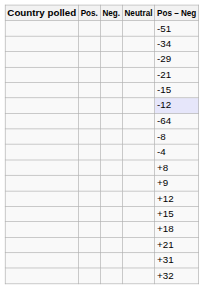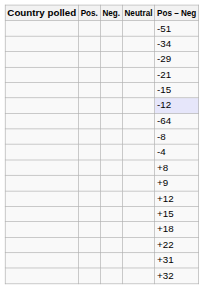(165, 245) +21 -> (165, 245) +22
